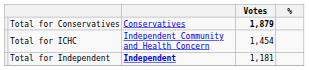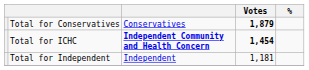(174, 41) normal -> (174, 41) bold
(262, 41) normal -> (262, 41) bold
(150, 59) bold -> (150, 59) normal
